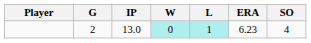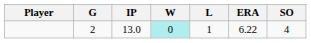(209, 29) paleturquoise background -> (209, 29) no background
(248, 29) 6.23 -> (248, 29) 6.22
